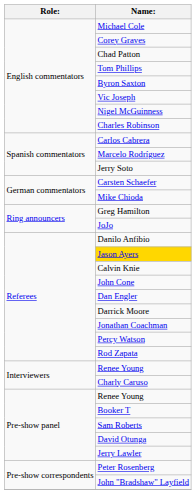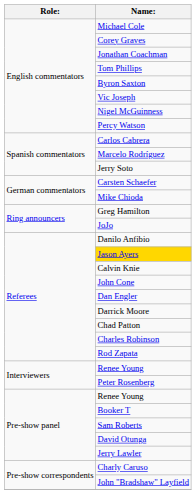(119, 54) Chad Patton -> (133, 54) Jonathan Coachman
(128, 125) Charles Robinson -> (121, 125) Percy Watson
(133, 325) Jonathan Coachman -> (119, 325) Chad Patton
(121, 339) Percy Watson -> (128, 339) Charles Robinson
(123, 382) Charly Caruso -> (126, 382) Peter Rosenberg
(126, 467) Peter Rosenberg -> (123, 467) Charly Caruso
